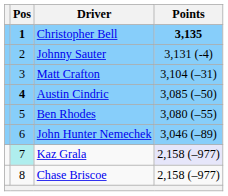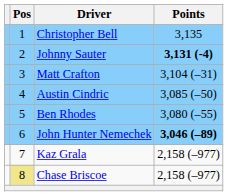(22, 34) bold -> (22, 34) normal
(189, 34) bold -> (189, 34) normal
(189, 54) normal -> (189, 54) bold
(22, 94) bold -> (22, 94) normal
(189, 135) normal -> (189, 135) bold
(22, 155) paleturquoise background -> (22, 155) no background
(189, 155) lavender background -> (189, 155) no background
(22, 175) no background -> (22, 175) khaki background
